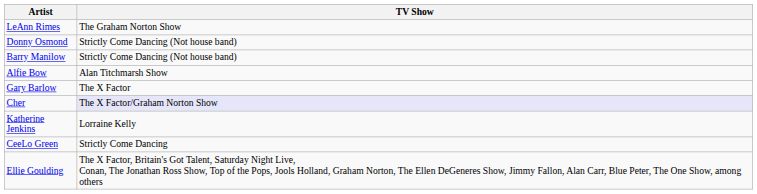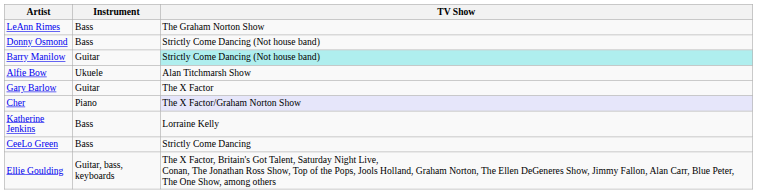+ column: (116, 12)
(158, 57) no background -> (241, 57) paleturquoise background
